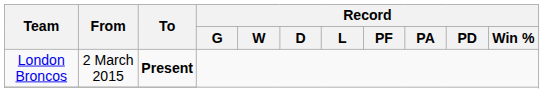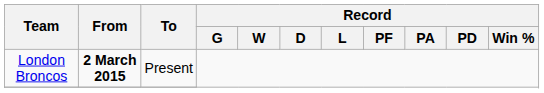(108, 68) normal -> (110, 68) bold
(167, 68) bold -> (169, 68) normal
